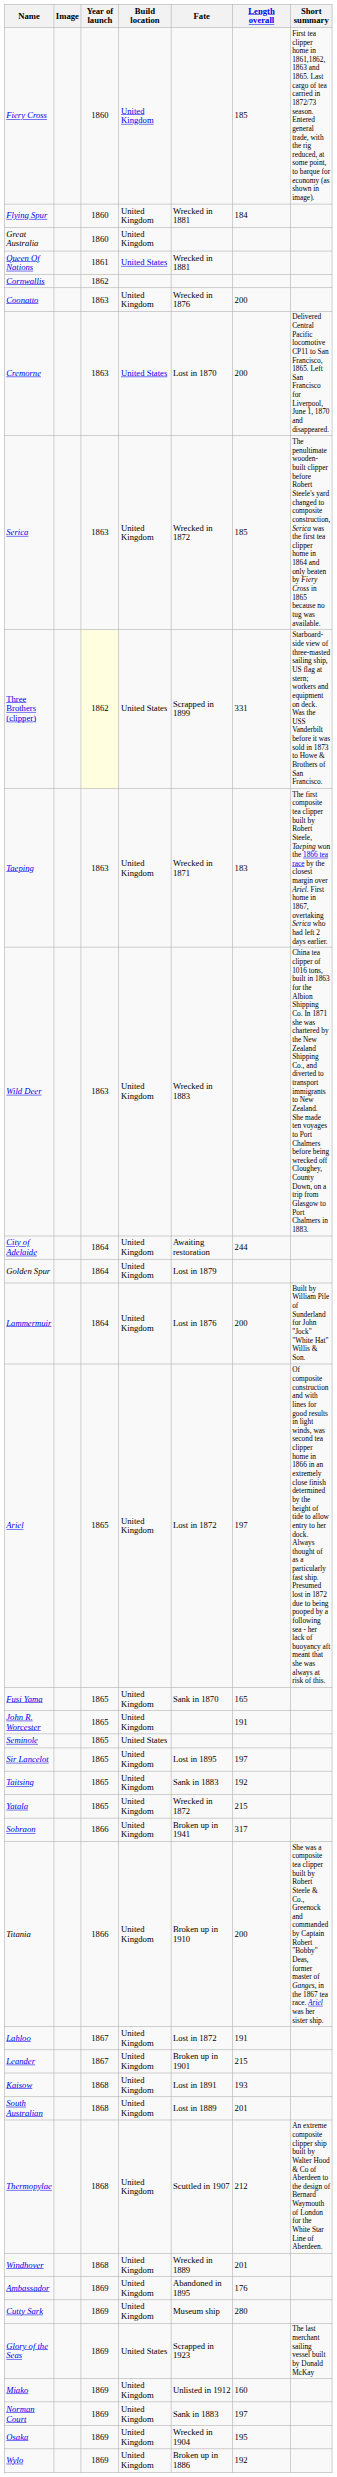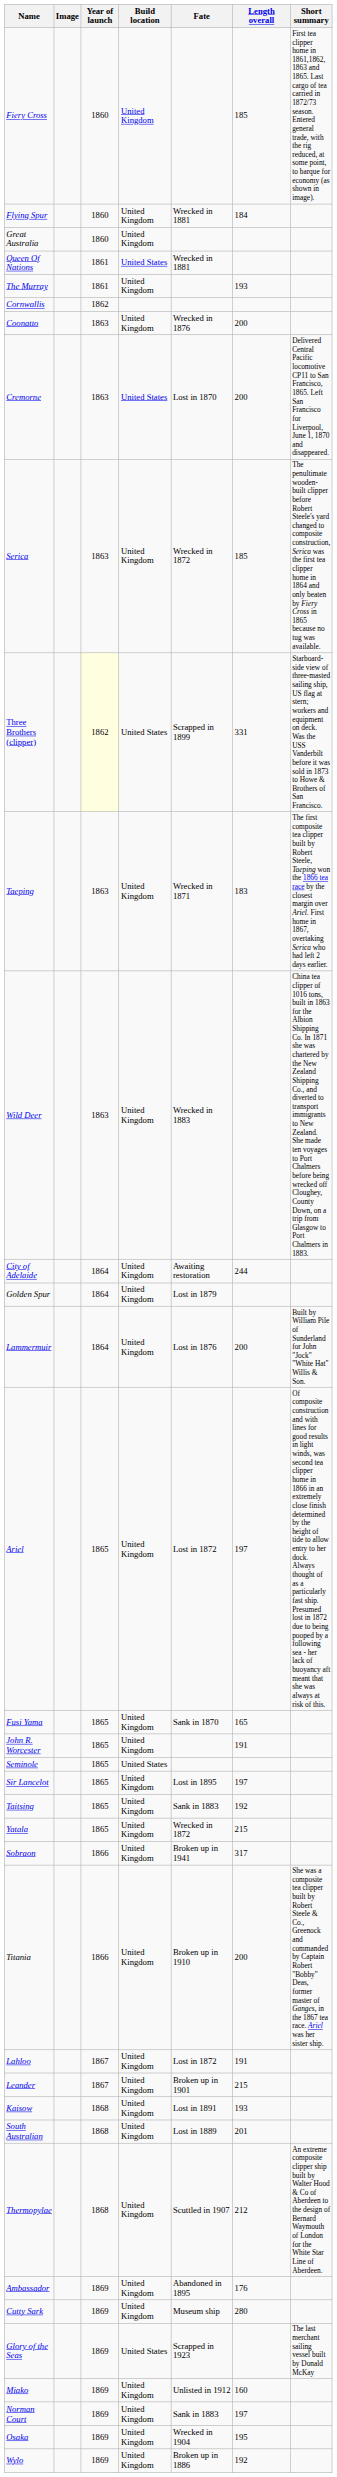+ row: (27, 286)
- row: (25, 2265)
